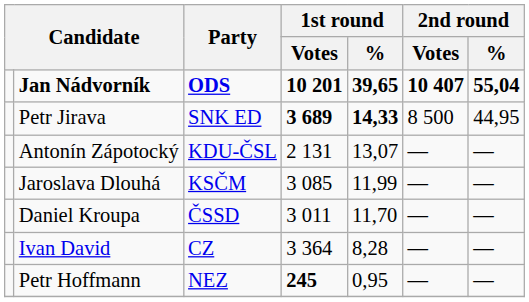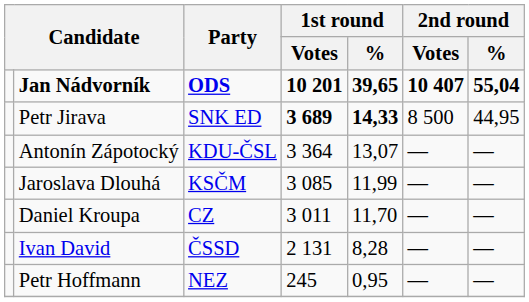(309, 150) 2 131 -> (309, 150) 3 364
(214, 215) ČSSD -> (201, 215) CZ
(201, 248) CZ -> (214, 248) ČSSD
(309, 248) 3 364 -> (309, 248) 2 131
(302, 280) bold -> (302, 280) normal
